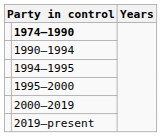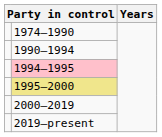(44, 32) bold -> (44, 32) normal
(44, 68) no background -> (44, 68) pink background
(44, 86) no background -> (44, 86) khaki background
